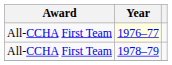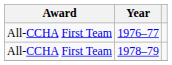(138, 32) lightyellow background -> (138, 32) no background
